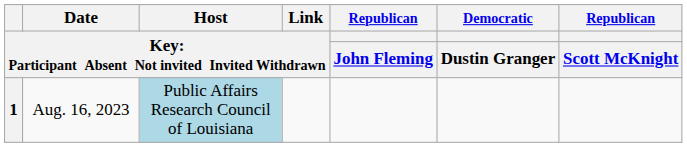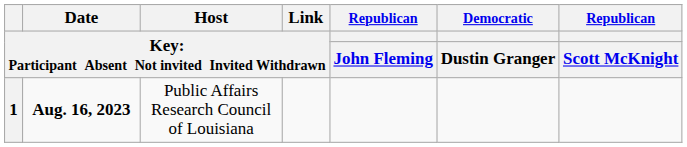(81, 109) normal -> (81, 109) bold
(211, 109) lightblue background -> (211, 109) no background
